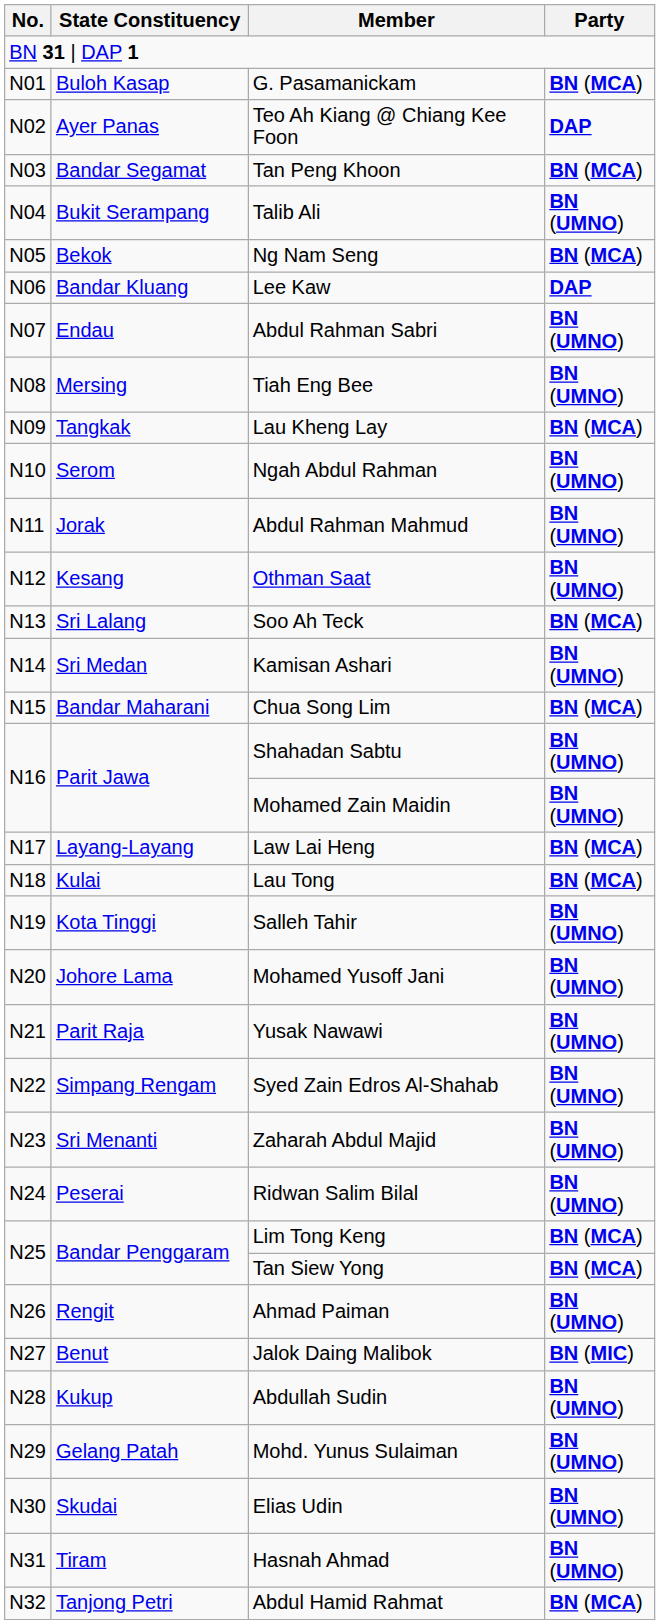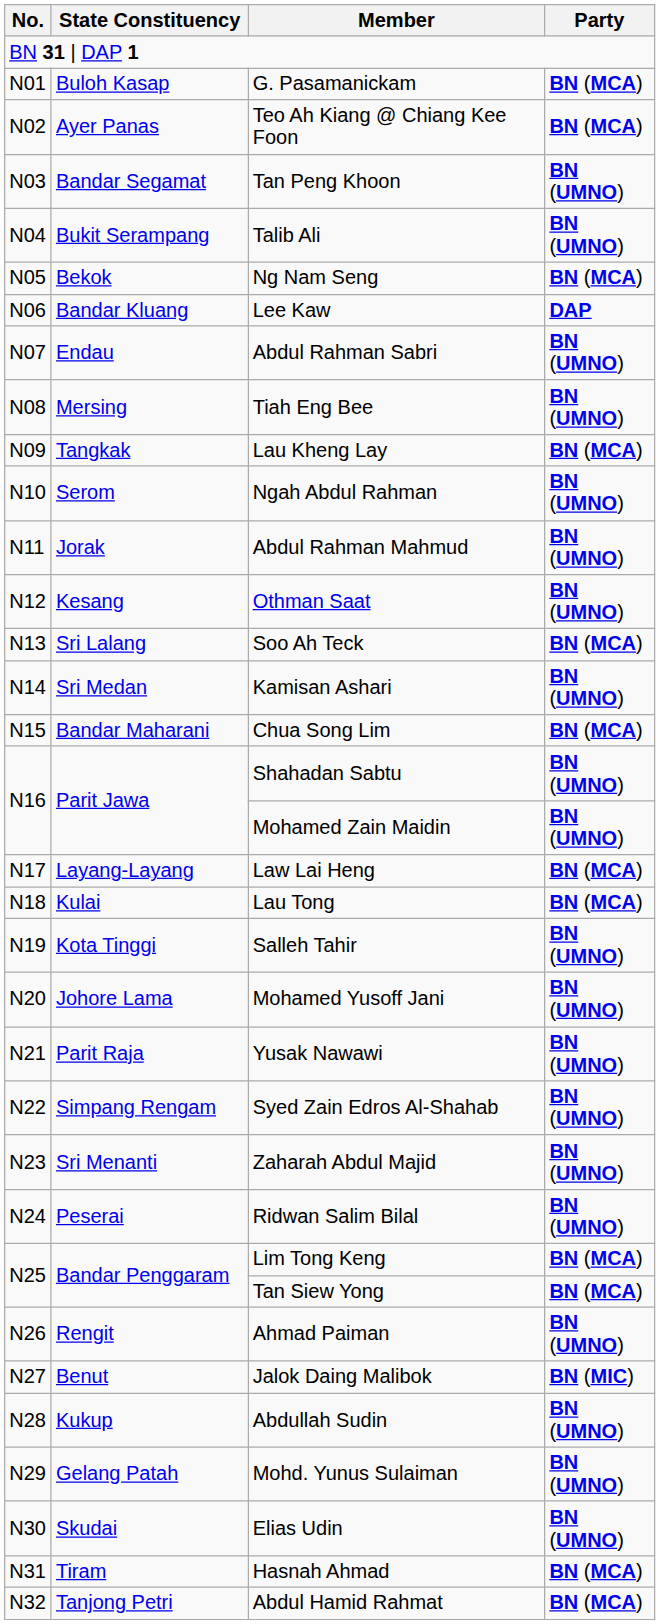(571, 126) DAP -> (596, 126) BN (MCA)
(596, 169) BN (MCA) -> (587, 180) BN (UMNO)
(587, 1560) BN (UMNO) -> (596, 1571) BN (MCA)
